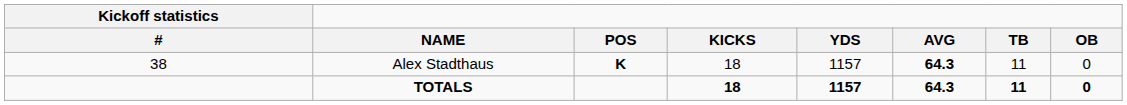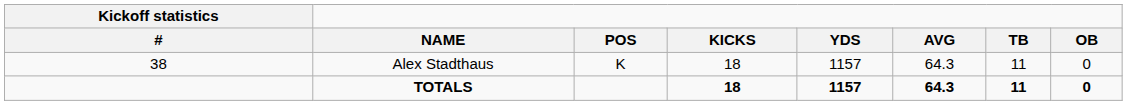(621, 64) bold -> (621, 64) normal
(939, 64) bold -> (939, 64) normal
